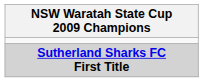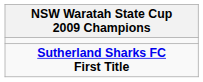(102, 60) lightgrey background -> (102, 60) no background
